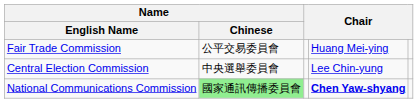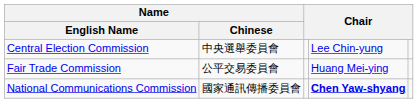rows swapped: (78, 68) <-> (64, 49)
(251, 88) lightgreen background -> (251, 88) no background
